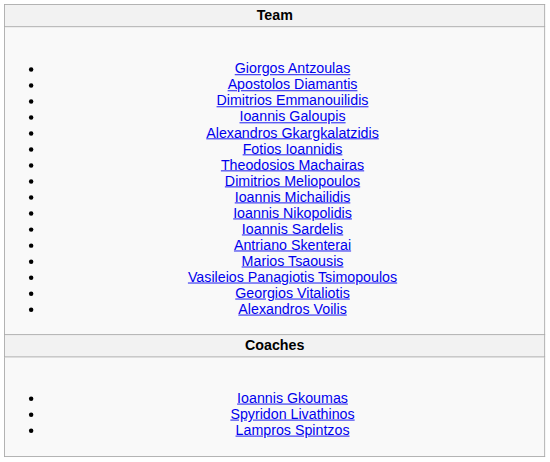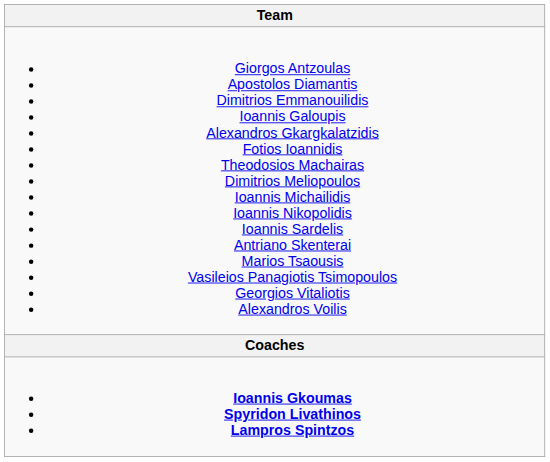(275, 415) normal -> (275, 415) bold
